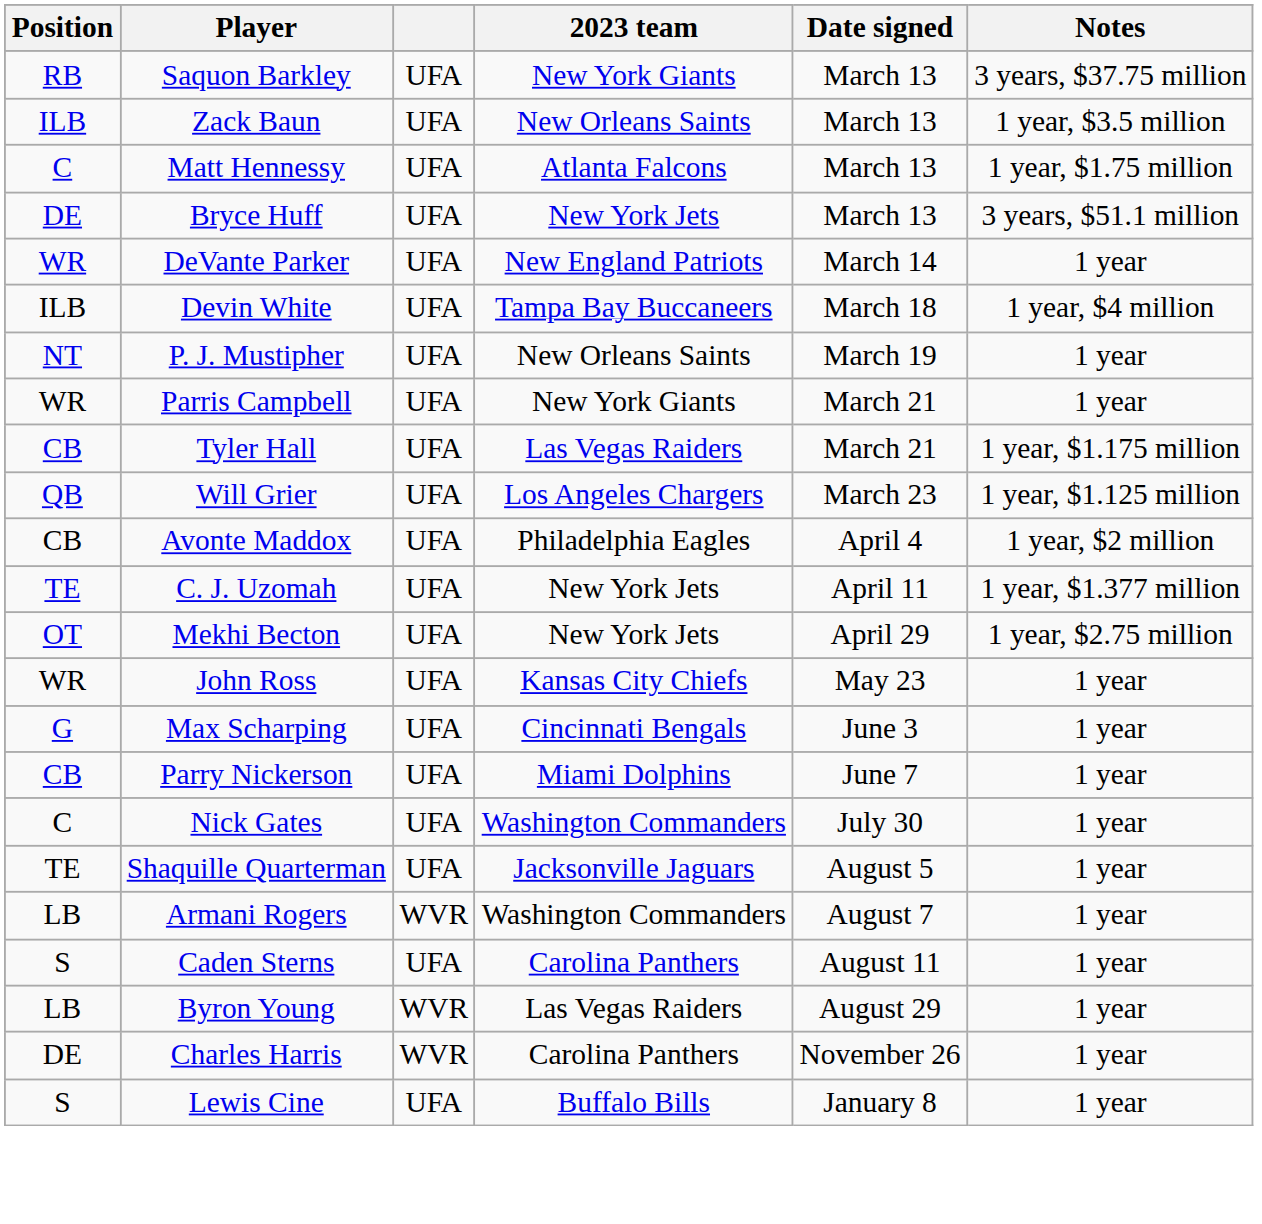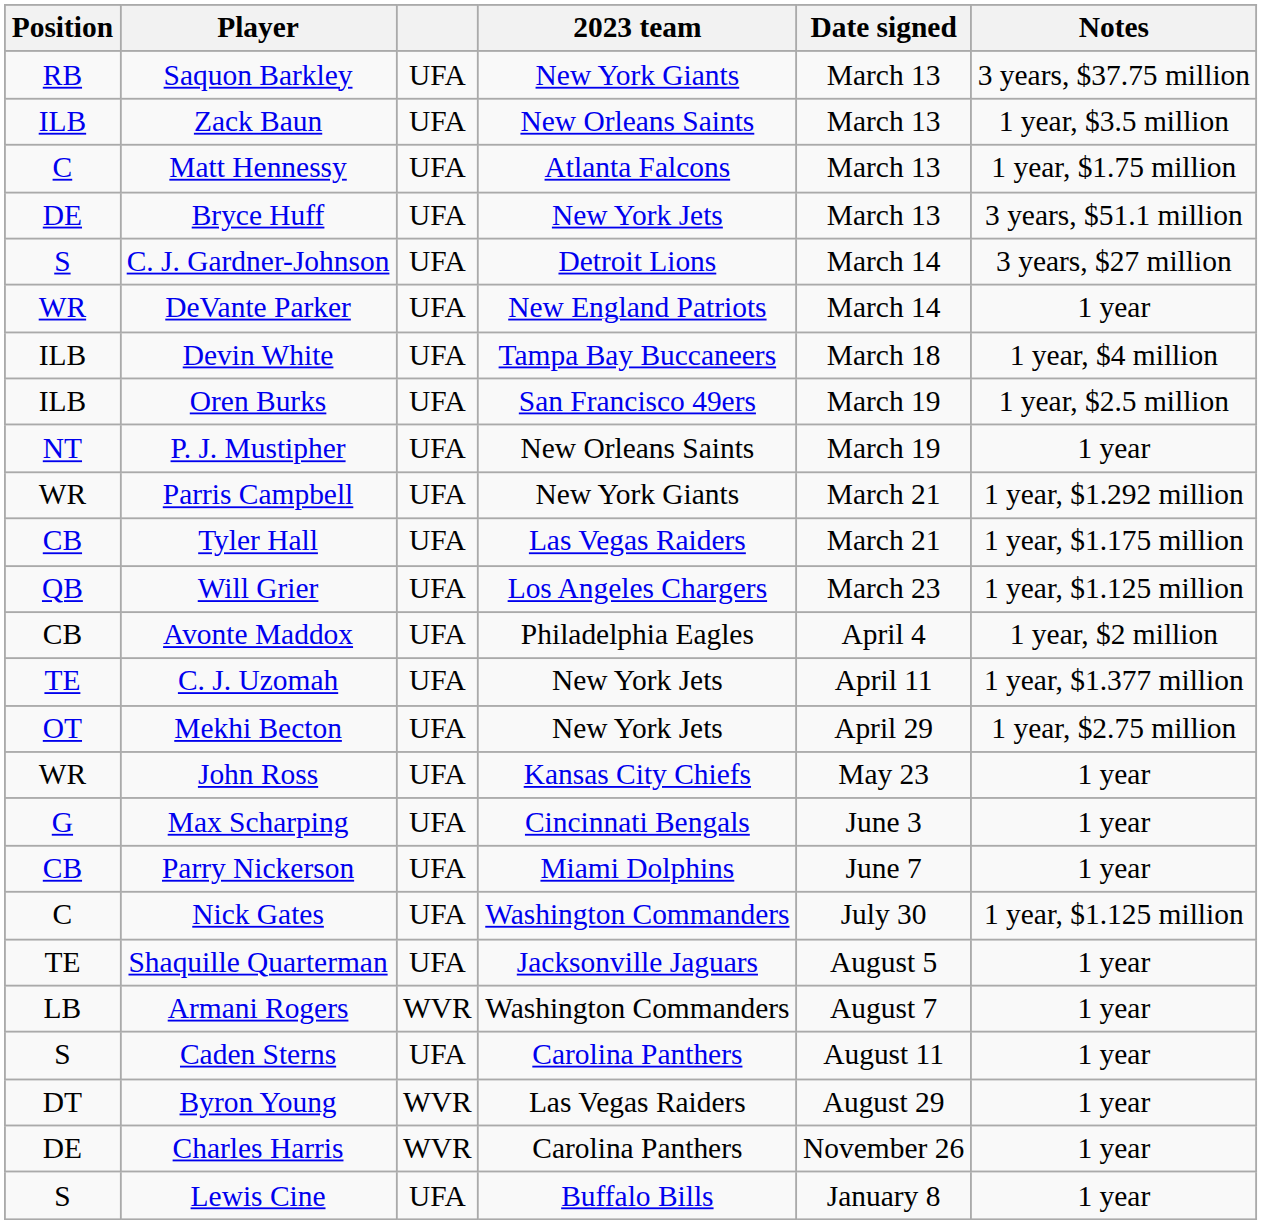+ row: (258, 261)
+ row: (258, 401)
(1110, 401) 1 year -> (1114, 494) 1 year, $1.292 million
(1110, 821) 1 year -> (1114, 914) 1 year, $1.125 million
(62, 1008) LB -> (62, 1101) DT
